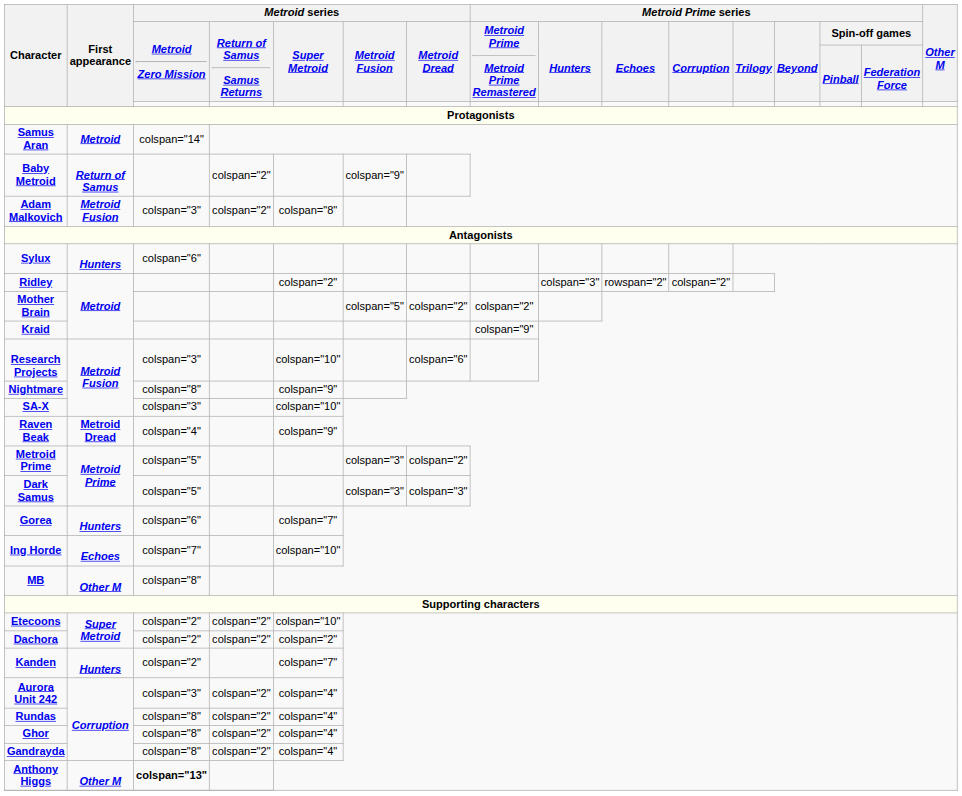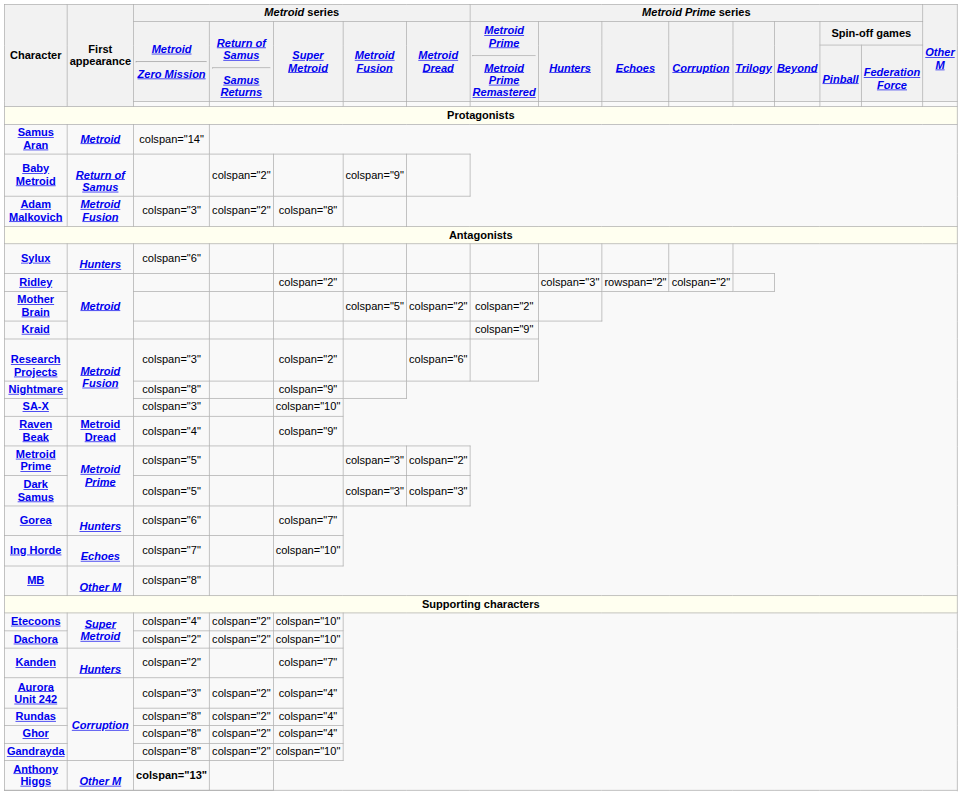(308, 359) colspan="10" -> (308, 359) colspan="2"
(172, 622) colspan="2" -> (172, 622) colspan="4"
(308, 639) colspan="2" -> (308, 639) colspan="10"
(308, 751) colspan="4" -> (308, 751) colspan="10"
